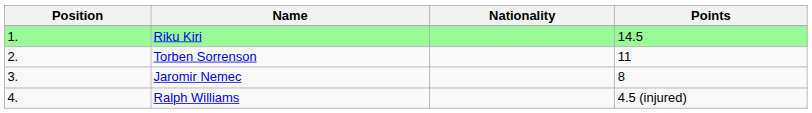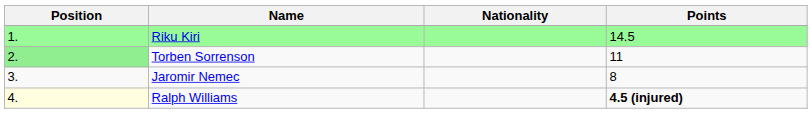(13, 56) no background -> (13, 56) lightgreen background
(13, 97) no background -> (13, 97) lightyellow background
(652, 97) normal -> (646, 97) bold
